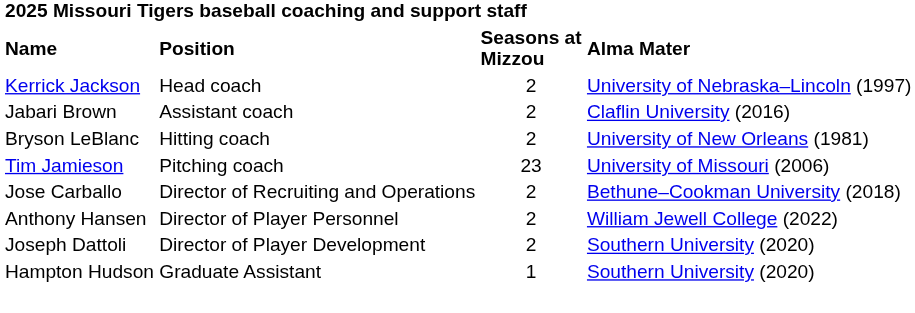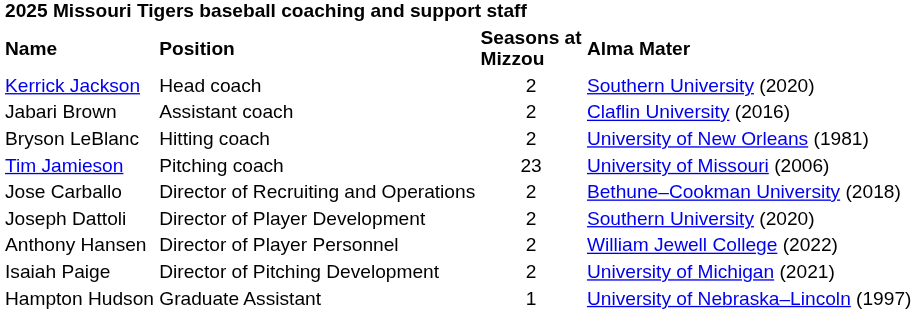(749, 85) University of Nebraska–Lincoln (1997) -> (701, 85) Southern University (2020)
rows swapped: (66, 245) <-> (76, 218)
+ row: (58, 271)
(701, 271) Southern University (2020) -> (749, 298) University of Nebraska–Lincoln (1997)
